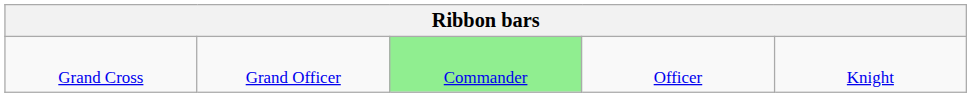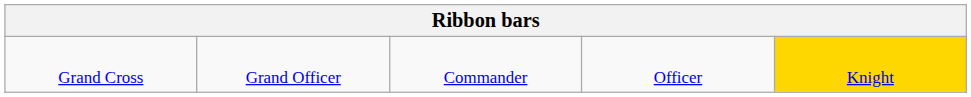(486, 76) lightgreen background -> (486, 76) no background
(870, 76) no background -> (870, 76) gold background
